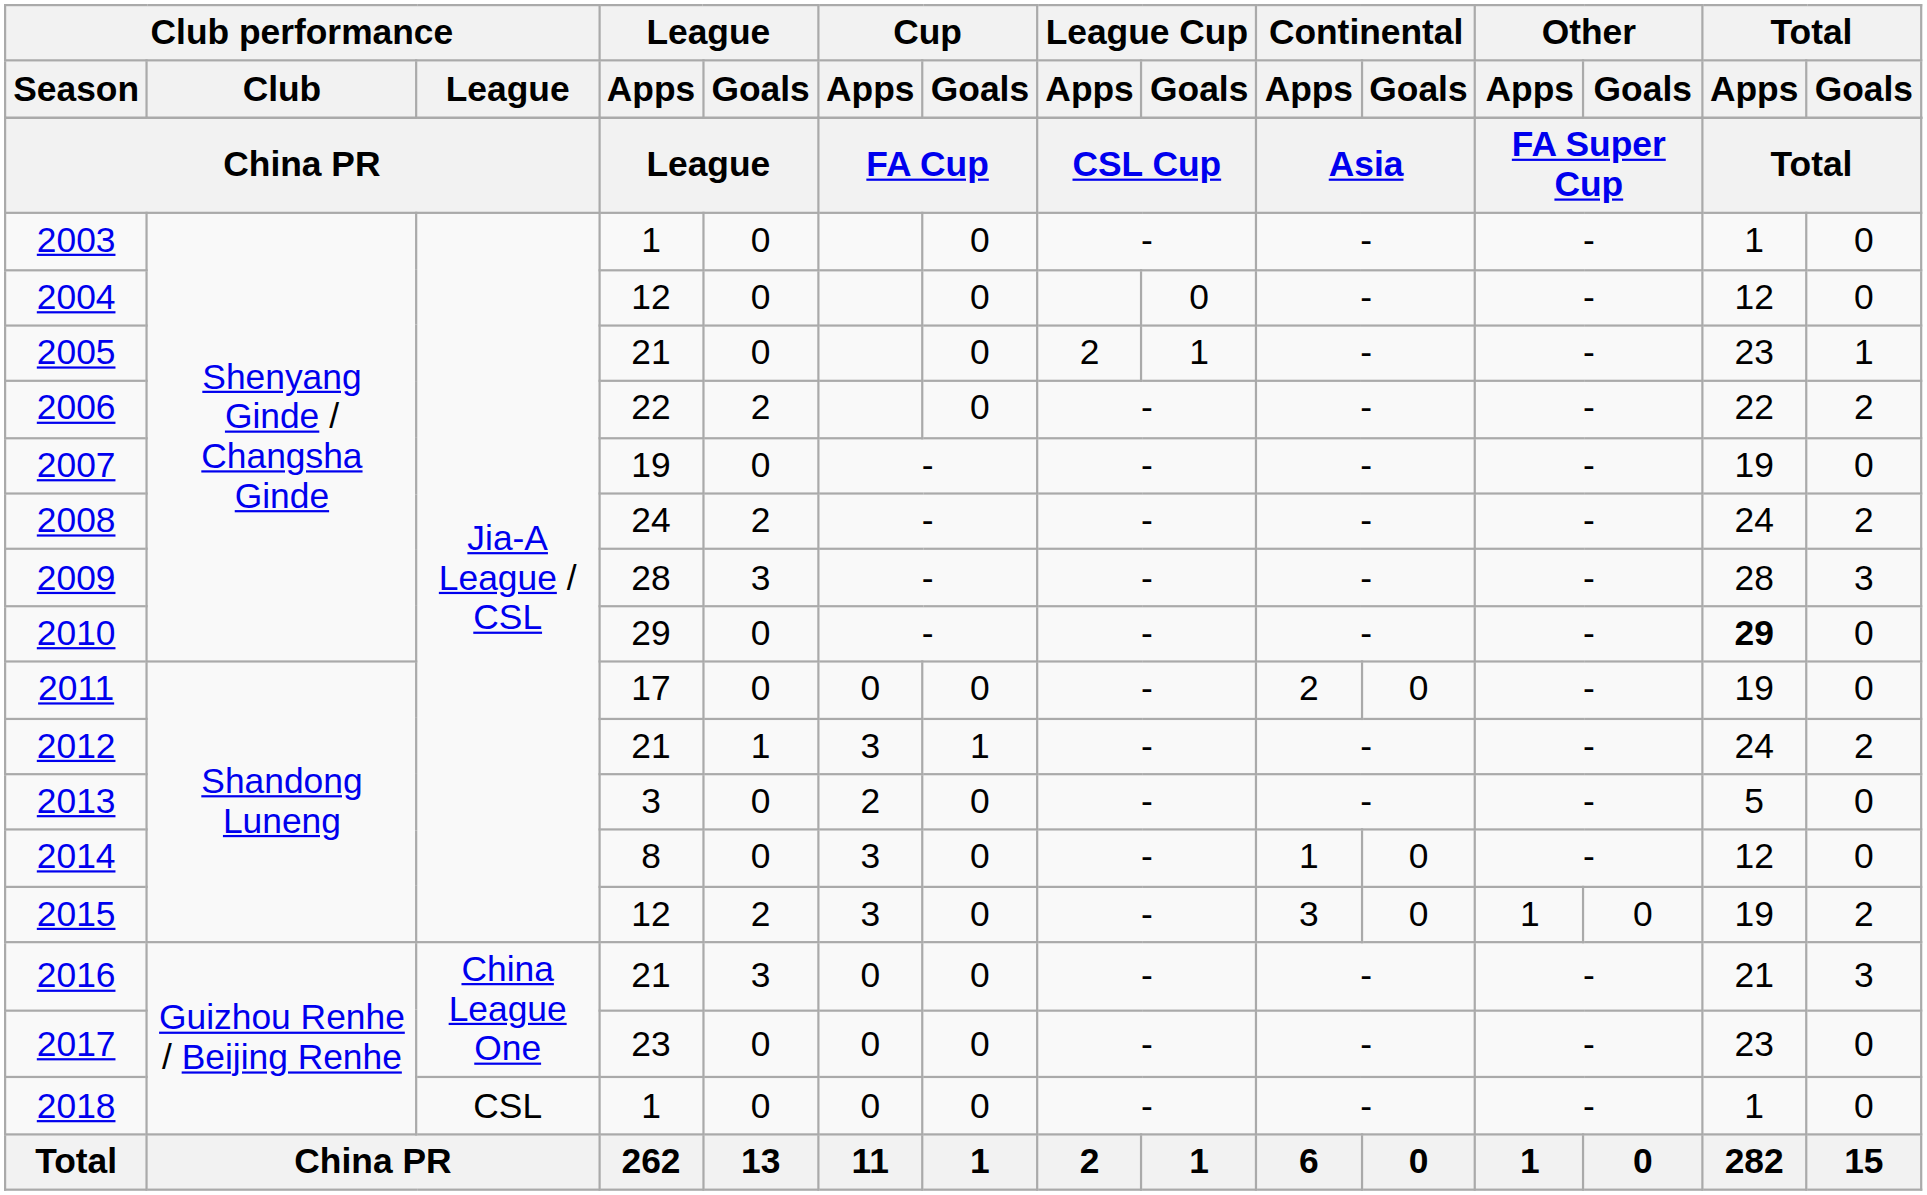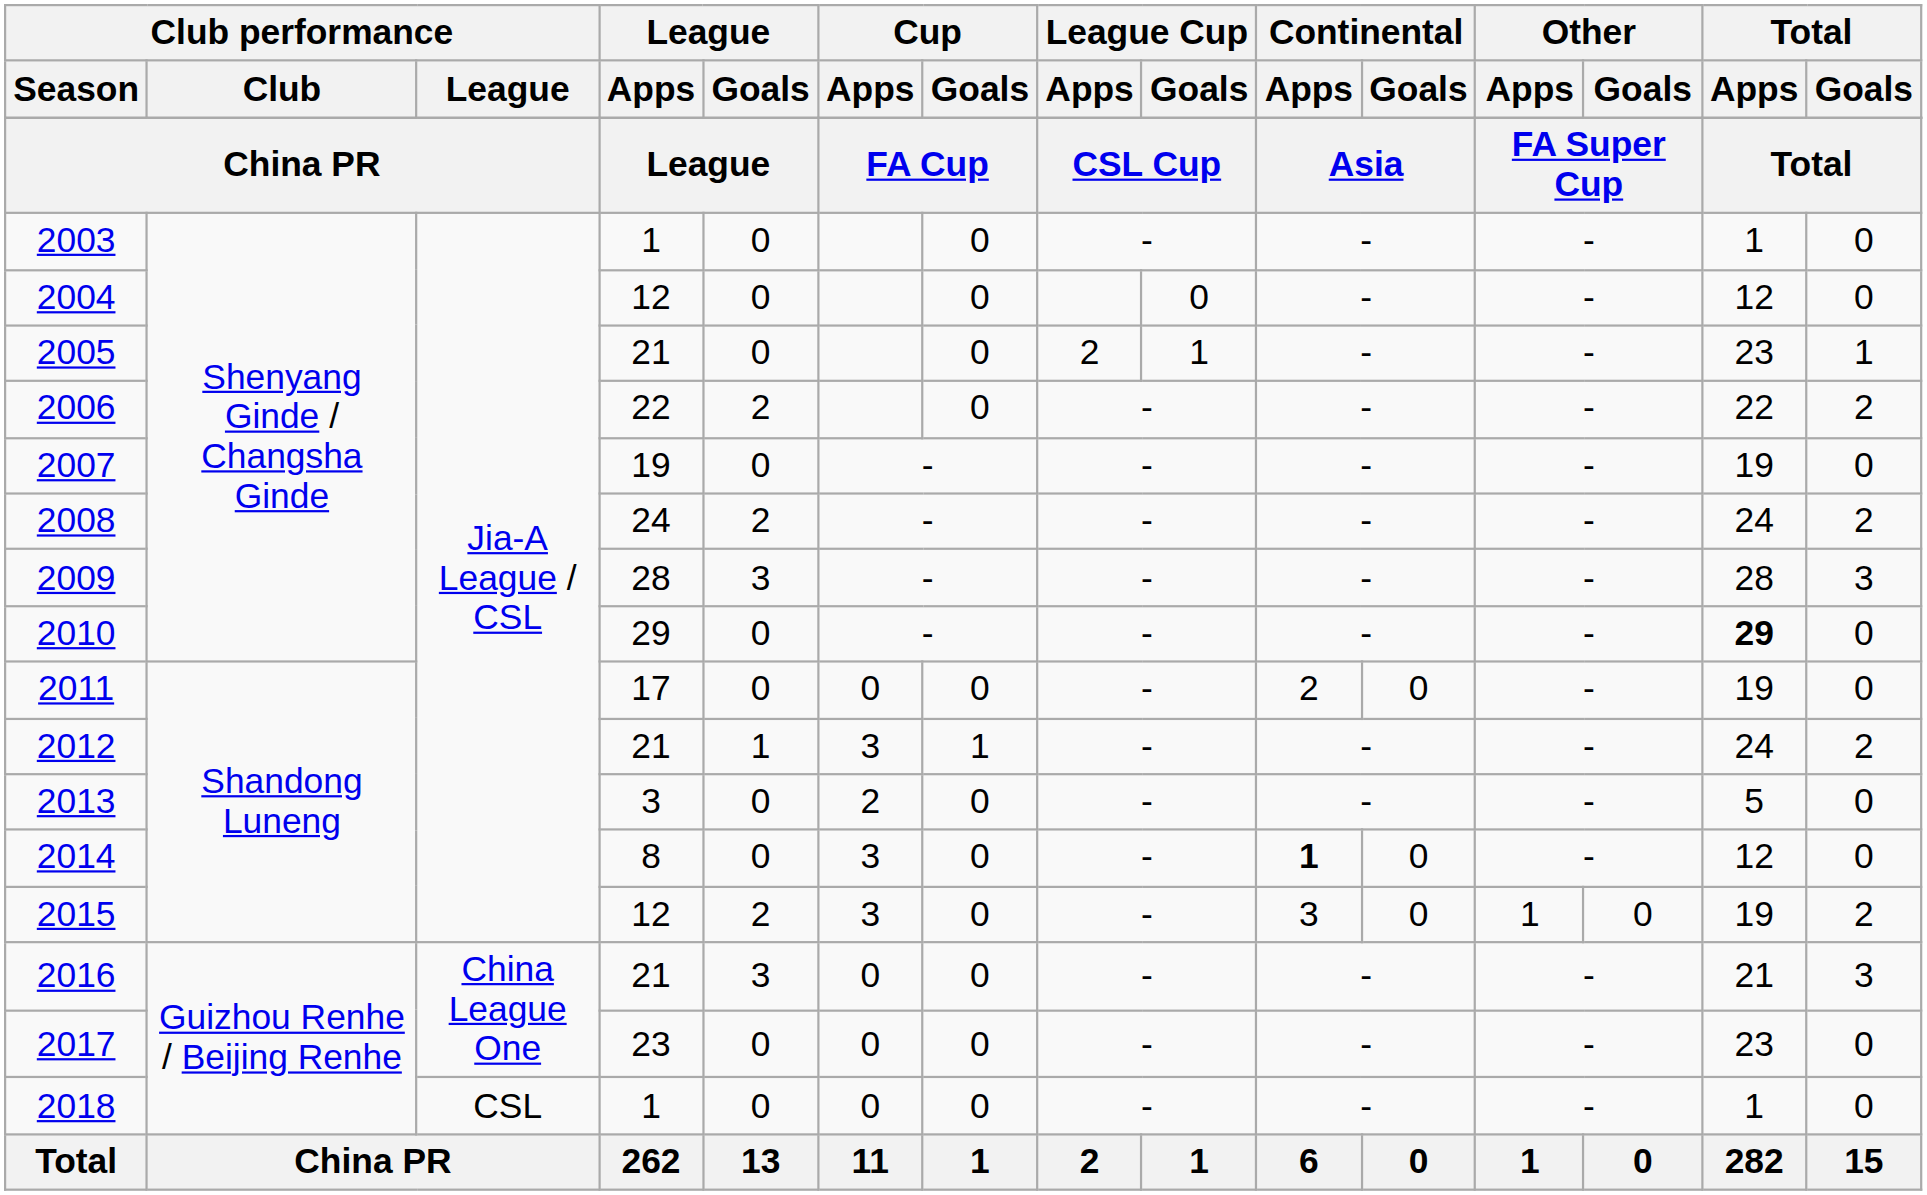(1309, 857) normal -> (1309, 857) bold
